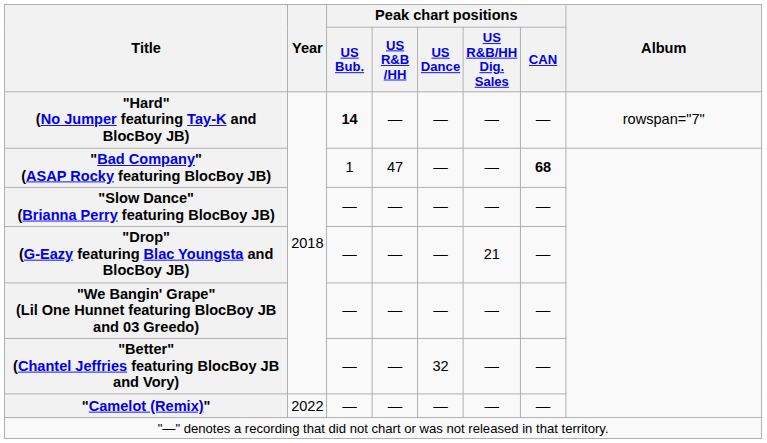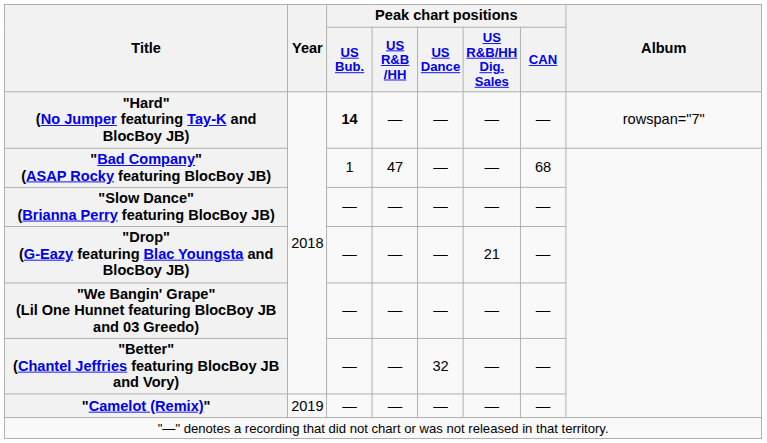(543, 167) bold -> (543, 167) normal
(307, 405) 2022 -> (307, 405) 2019
